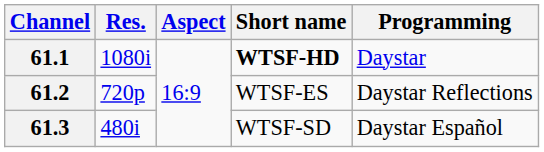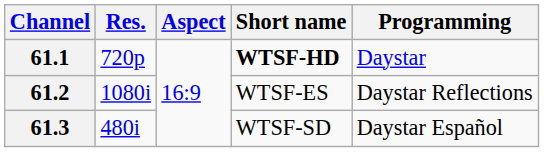(126, 57) 1080i -> (123, 57) 720p
(123, 92) 720p -> (126, 92) 1080i
